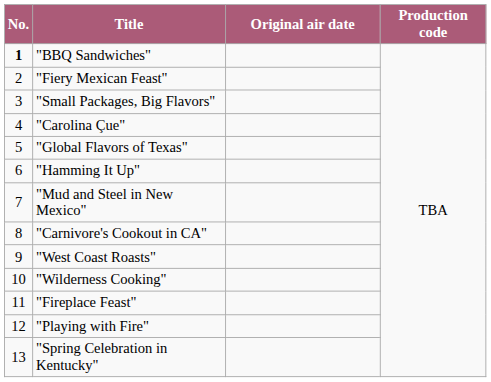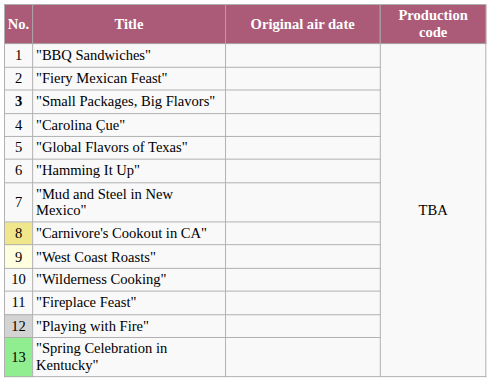(19, 55) bold -> (19, 55) normal
(19, 101) normal -> (19, 101) bold
(19, 233) no background -> (19, 233) khaki background
(19, 256) no background -> (19, 256) lightyellow background
(19, 325) no background -> (19, 325) lightgrey background
(19, 357) no background -> (19, 357) lightgreen background
